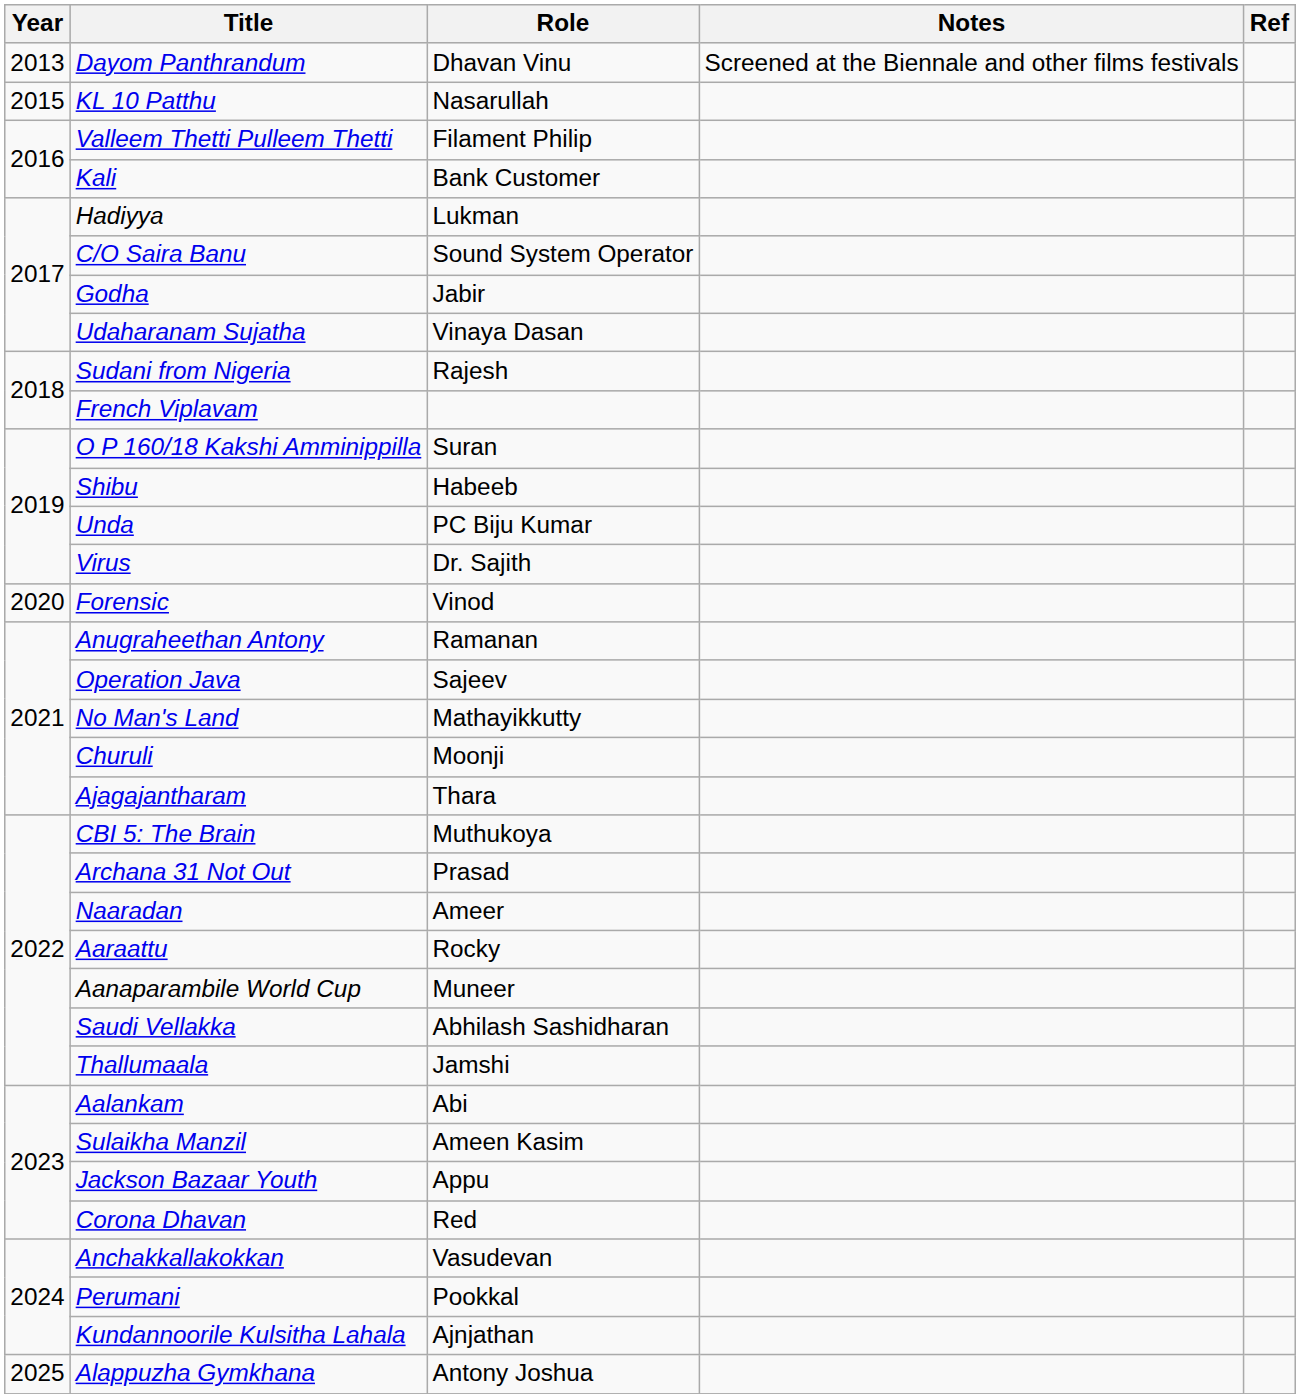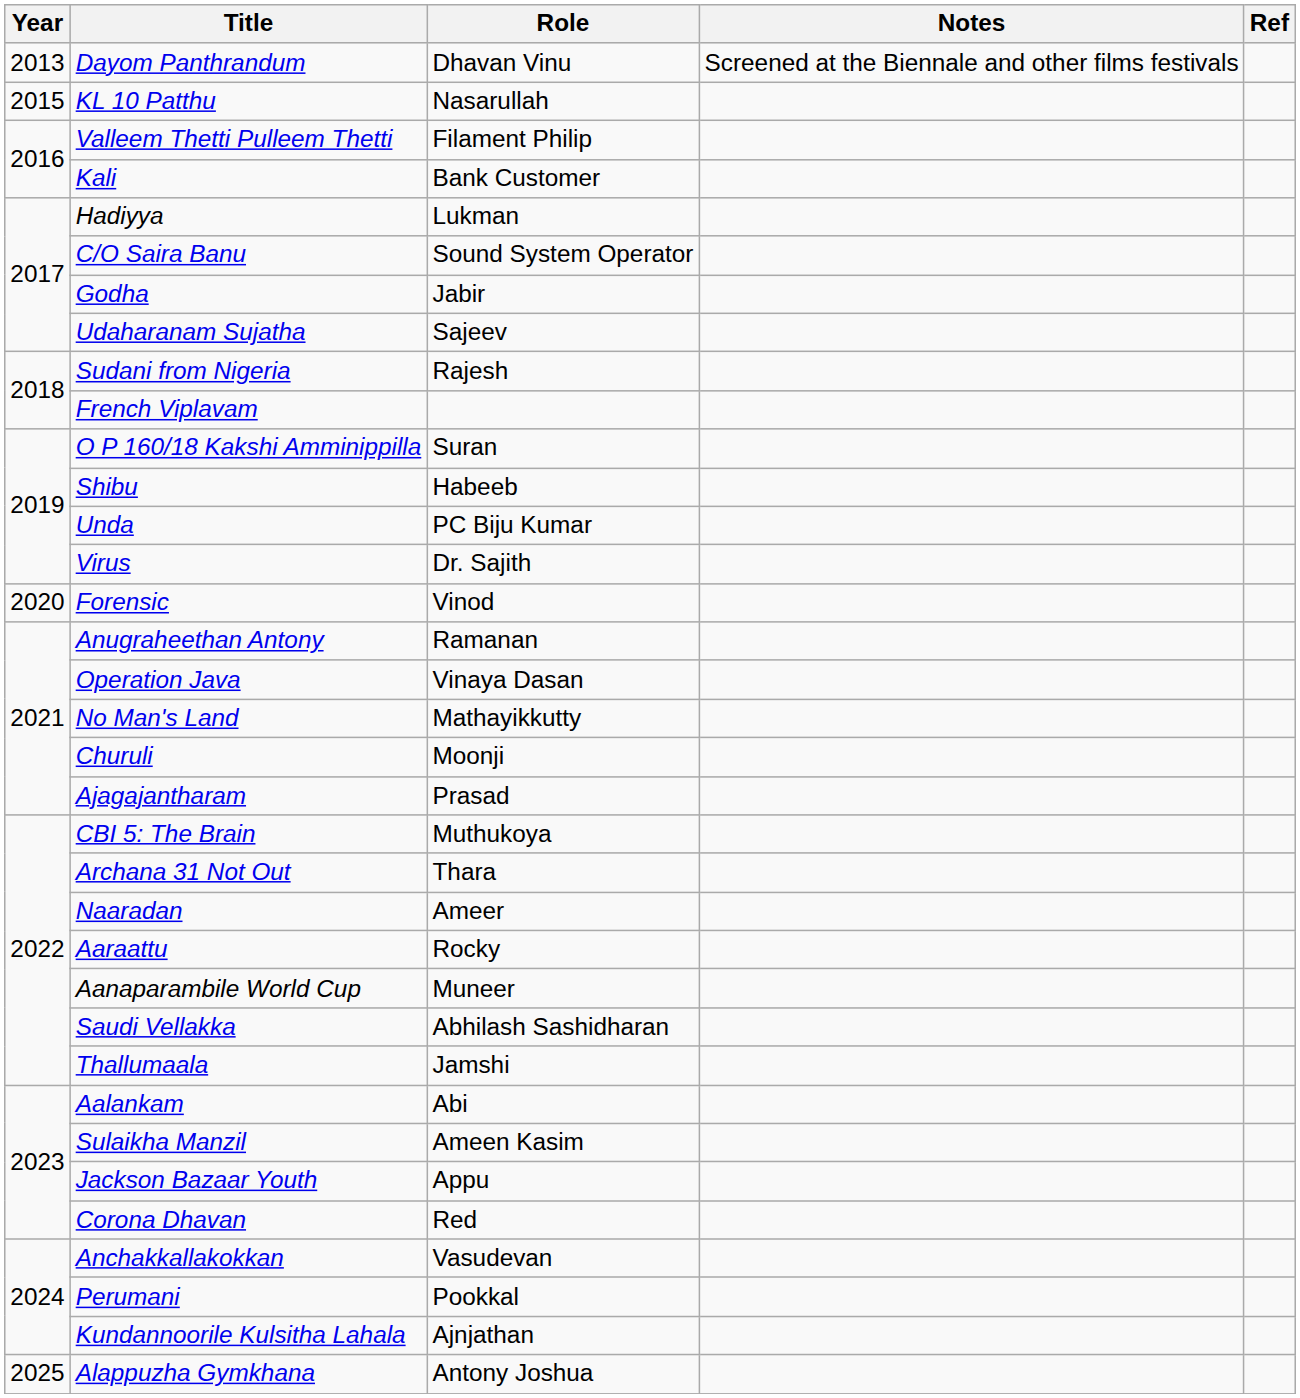(508, 332) Vinaya Dasan -> (470, 332) Sajeev
(470, 679) Sajeev -> (508, 679) Vinaya Dasan
(464, 795) Thara -> (471, 795) Prasad
(471, 872) Prasad -> (464, 872) Thara
